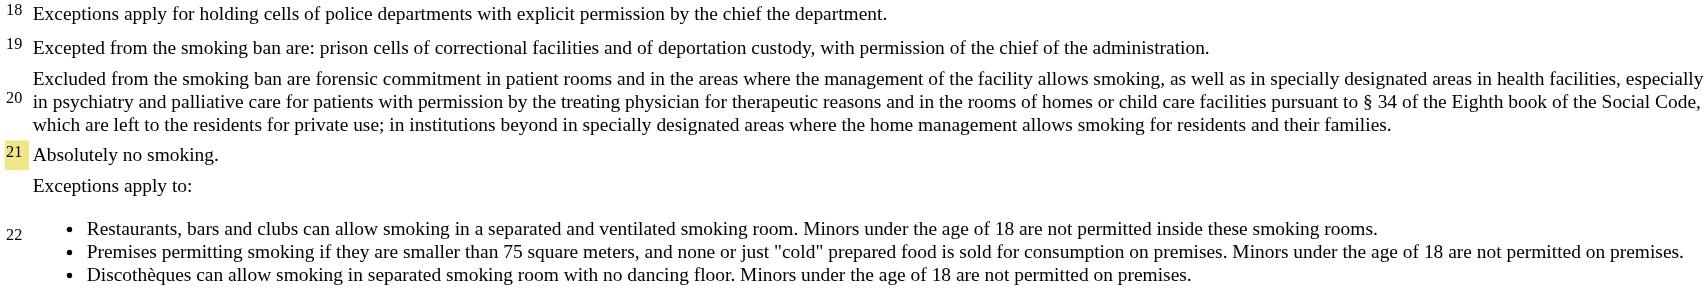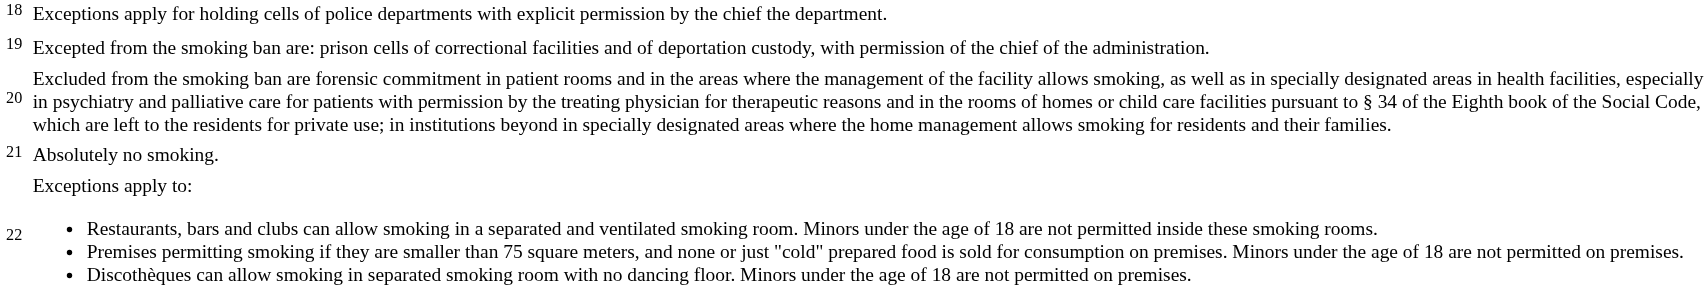(14, 151) khaki background -> (14, 151) no background
